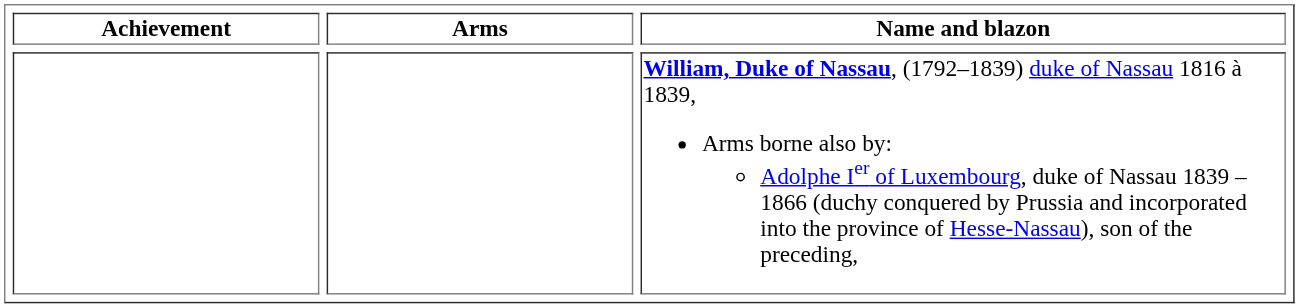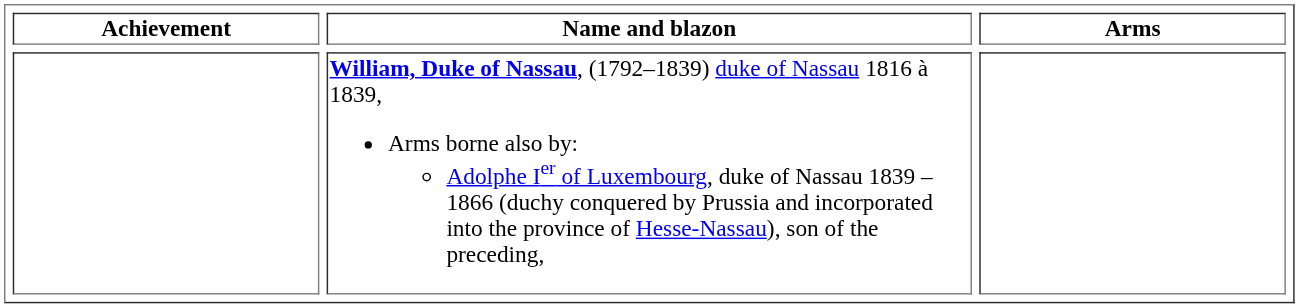columns swapped: (480, 28) <-> (963, 28)
